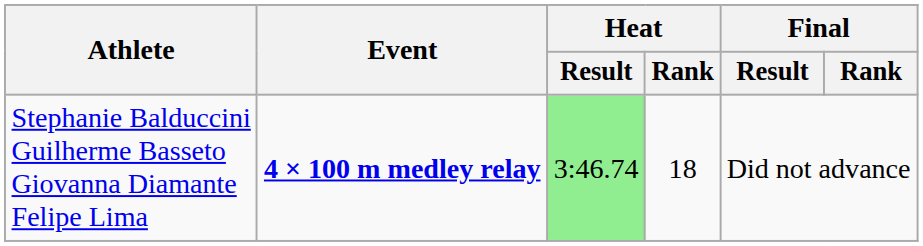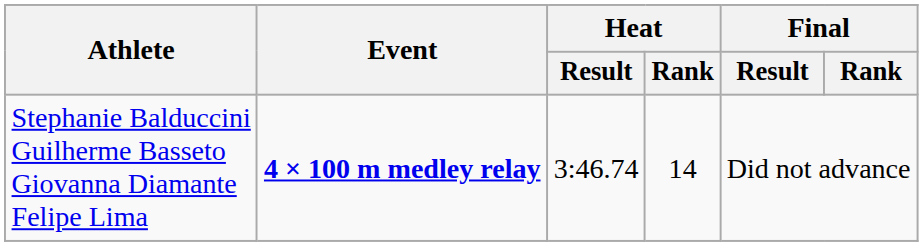(596, 167) lightgreen background -> (596, 167) no background
(683, 167) 18 -> (683, 167) 14
